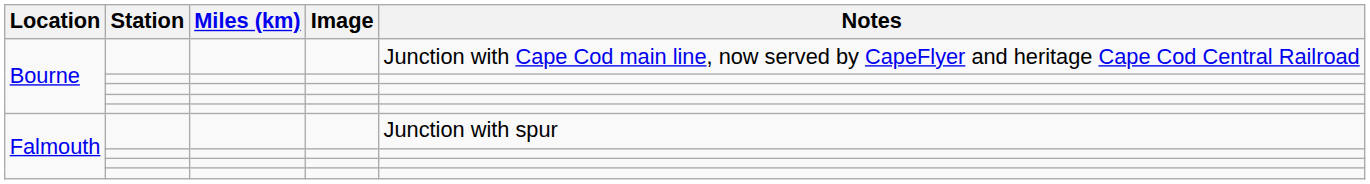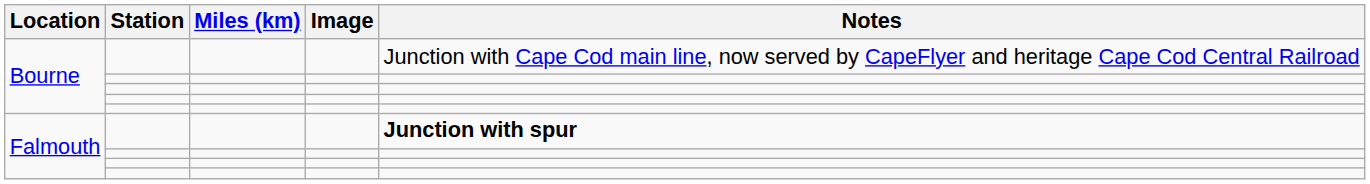(471, 130) normal -> (480, 130) bold
